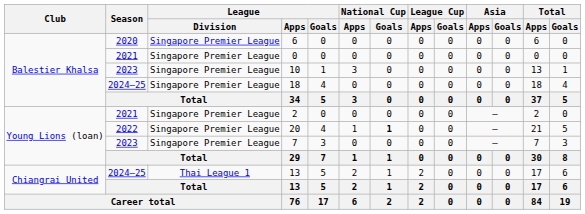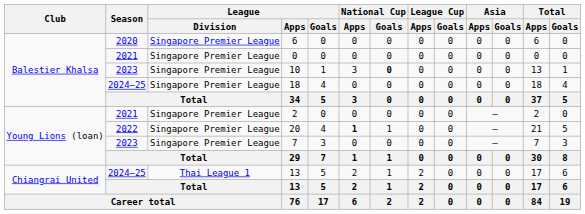(389, 70) normal -> (389, 70) bold
(355, 129) normal -> (355, 129) bold
(389, 129) bold -> (389, 129) normal
